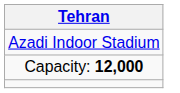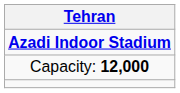(84, 42) normal -> (90, 42) bold
